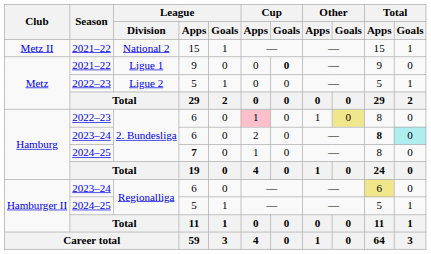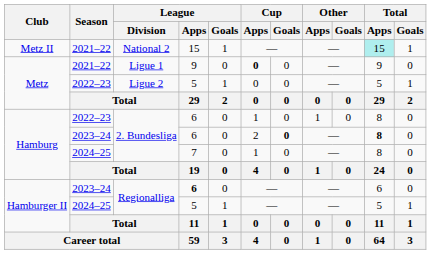(379, 48) no background -> (379, 48) paleturquoise background
(256, 65) normal -> (256, 65) bold
(287, 65) bold -> (287, 65) normal
(256, 118) pink background -> (256, 118) no background
(348, 118) khaki background -> (348, 118) no background
(287, 135) normal -> (287, 135) bold
(410, 135) paleturquoise background -> (410, 135) no background
(194, 153) bold -> (194, 153) normal
(194, 188) normal -> (194, 188) bold
(379, 188) khaki background -> (379, 188) no background
